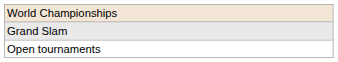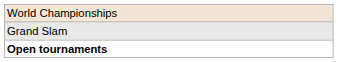(54, 48) normal -> (57, 48) bold
